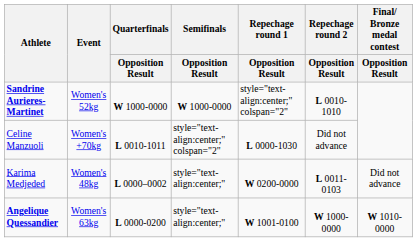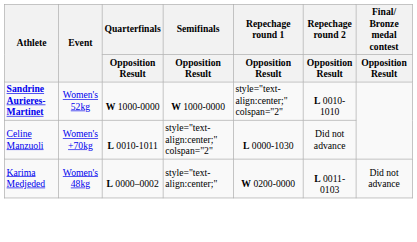- row: (32, 217)
